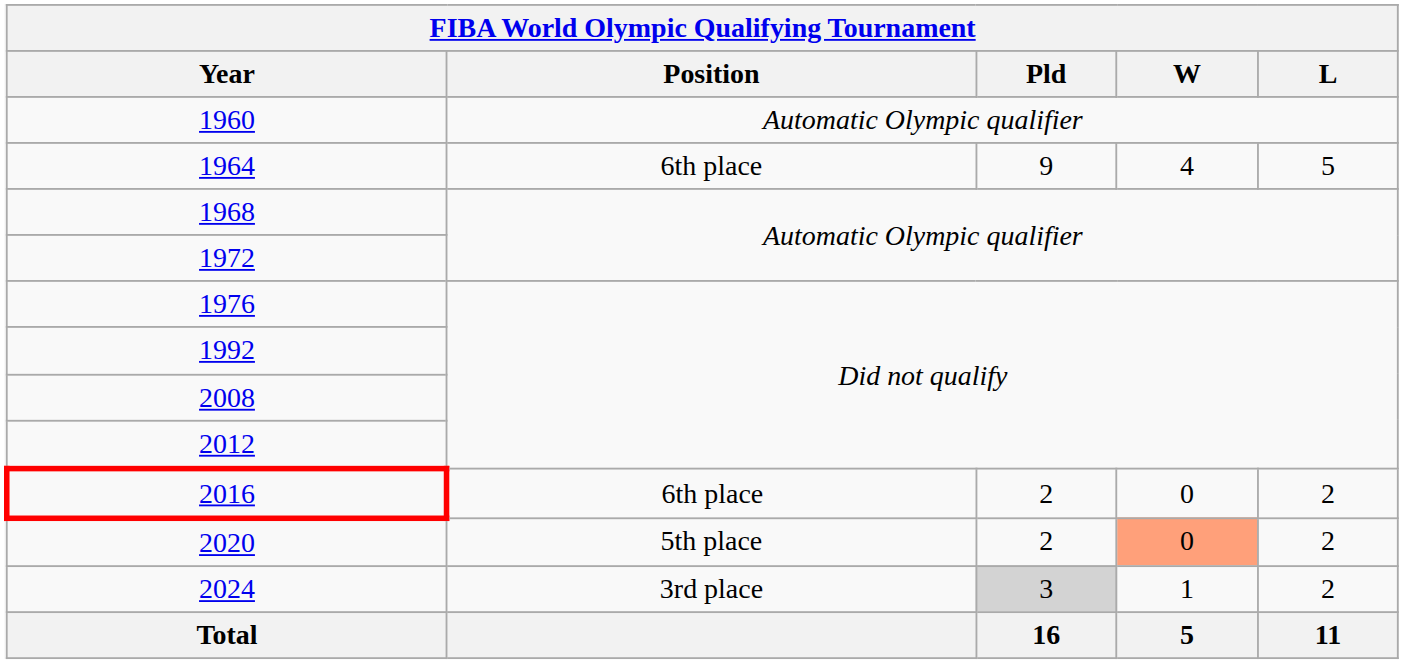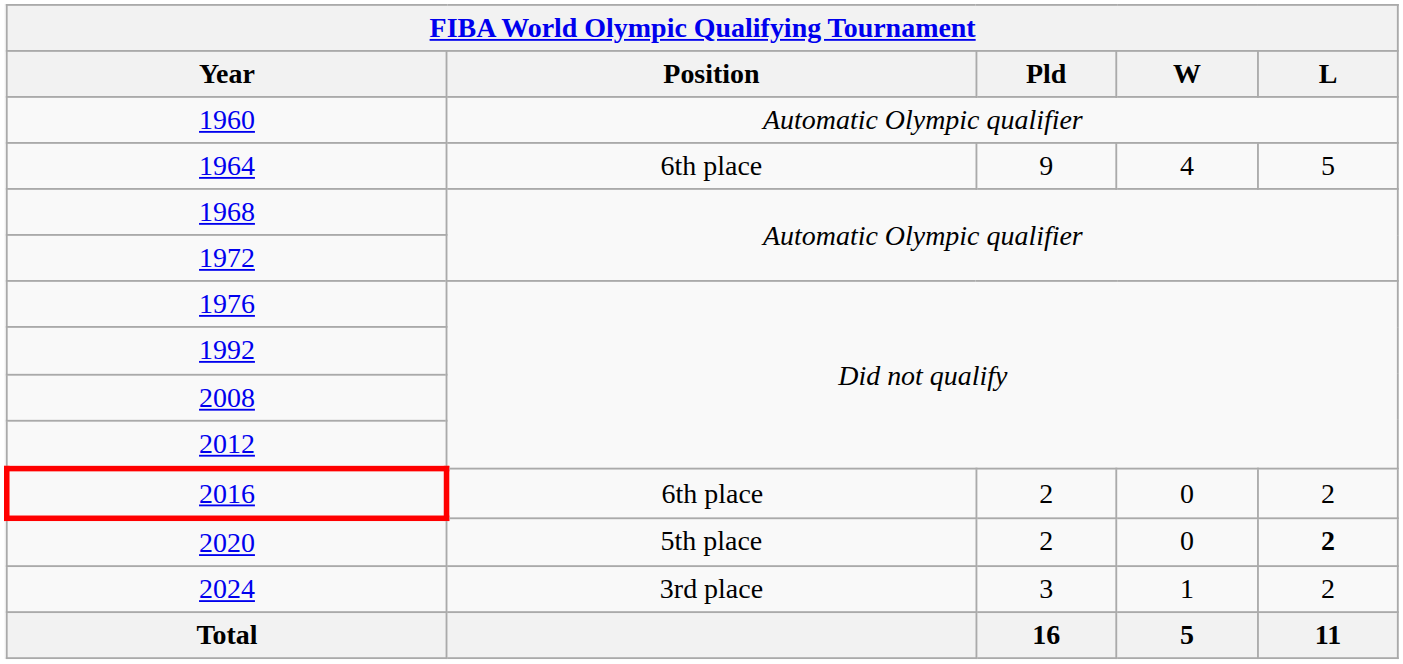(1187, 541) lightsalmon background -> (1187, 541) no background
(1328, 541) normal -> (1328, 541) bold
(1046, 588) lightgrey background -> (1046, 588) no background
